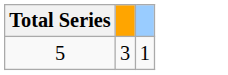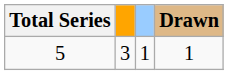+ column: (189, 20)
